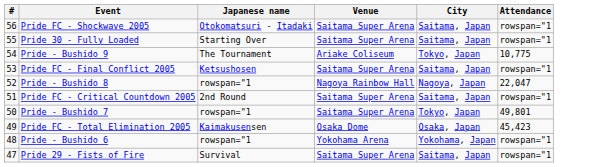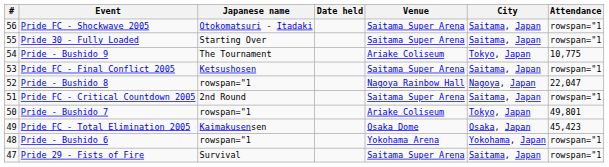+ column: (340, 11)
(366, 112) Saitama Super Arena -> (406, 112) Ariake Coliseum
